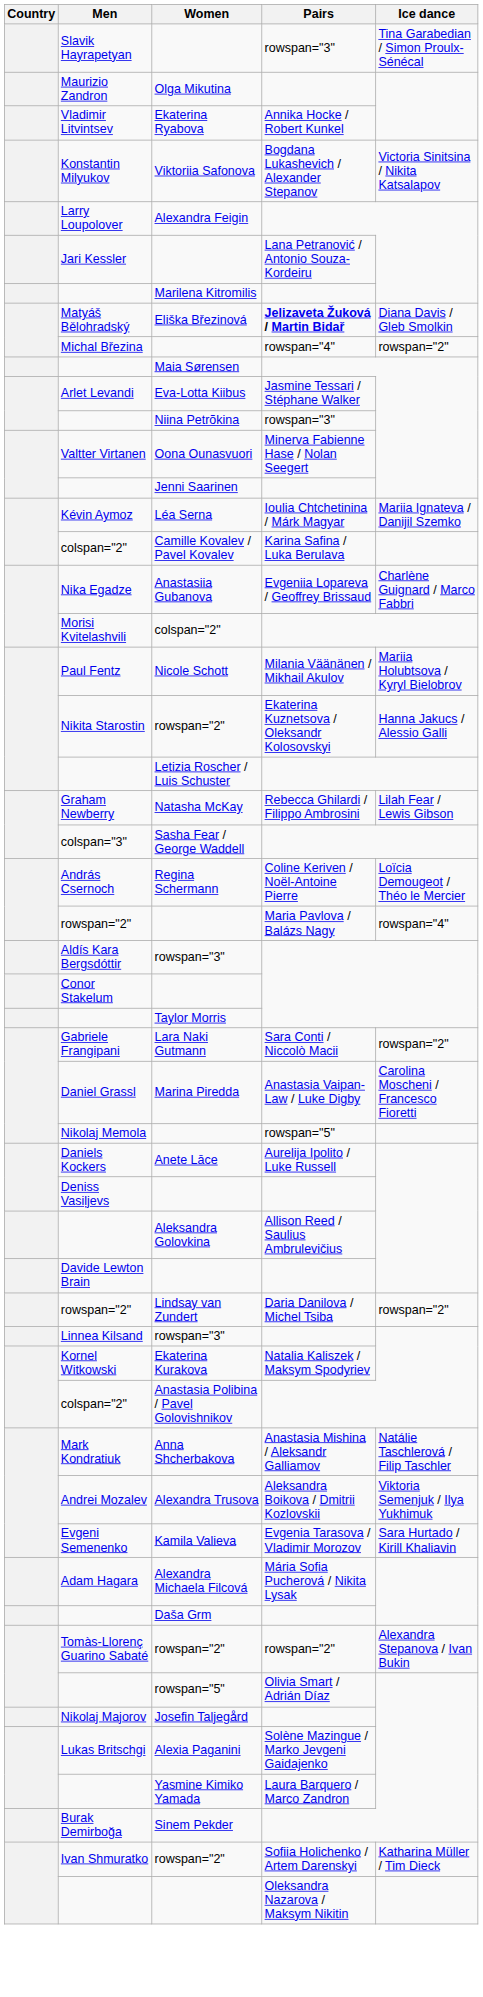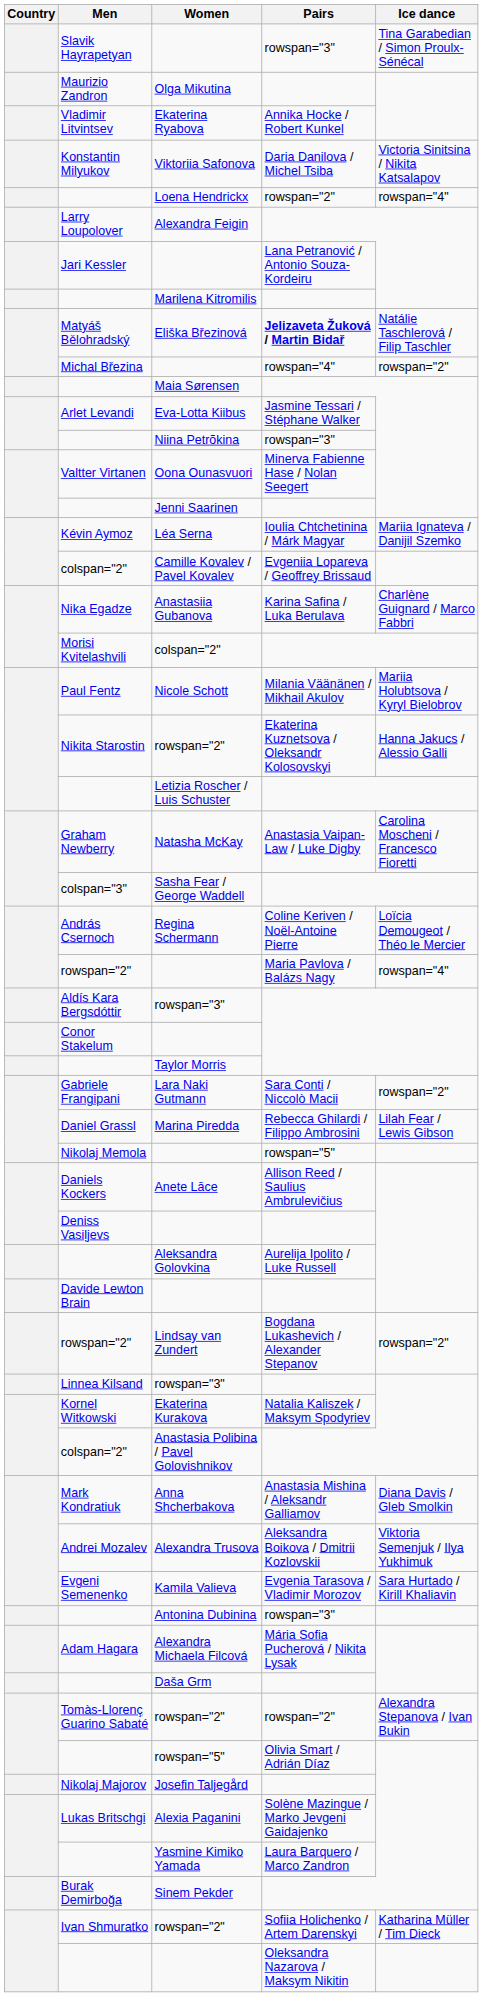(303, 170) Bogdana Lukashevich / Alexander Stepanov -> (309, 163) Daria Danilova / Michel Tsiba
+ row: (105, 197)
(416, 320) Diana Davis / Gleb Smolkin -> (415, 332) Natálie Taschlerová / Filip Taschler
(306, 548) Karina Safina / Luka Berulava -> (318, 568) Evgeniia Lopareva / Geoffrey Brissaud
(318, 589) Evgeniia Lopareva / Geoffrey Brissaud -> (306, 609) Karina Safina / Luka Berulava
(316, 807) Rebecca Ghilardi / Filippo Ambrosini -> (315, 841) Anastasia Vaipan-Law / Luke Digby
(416, 807) Lilah Fear / Lewis Gibson -> (409, 841) Carolina Moscheni / Francesco Fioretti
(315, 1092) Anastasia Vaipan-Law / Luke Digby -> (316, 1126) Rebecca Ghilardi / Filippo Ambrosini
(409, 1092) Carolina Moscheni / Francesco Fioretti -> (416, 1126) Lilah Fear / Lewis Gibson
(307, 1160) Aurelija Ipolito / Luke Russell -> (303, 1187) Allison Reed / Saulius Ambrulevičius
(303, 1234) Allison Reed / Saulius Ambrulevičius -> (307, 1261) Aurelija Ipolito / Luke Russell
(309, 1309) Daria Danilova / Michel Tsiba -> (303, 1343) Bogdana Lukashevich / Alexander Stepanov
(415, 1451) Natálie Taschlerová / Filip Taschler -> (416, 1499) Diana Davis / Gleb Smolkin
+ row: (105, 1615)
